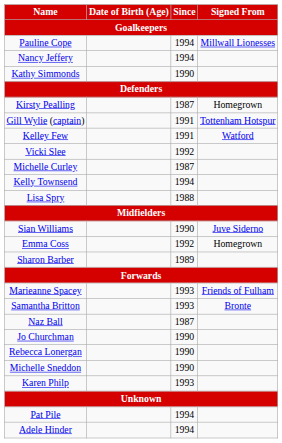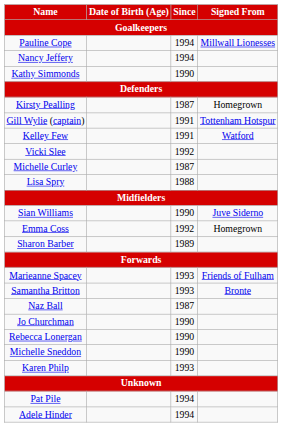- row: (45, 182)
